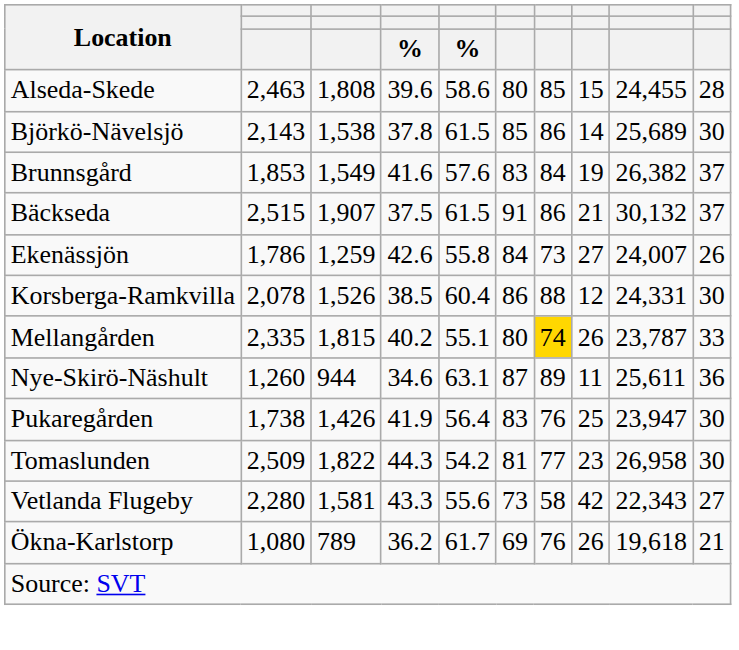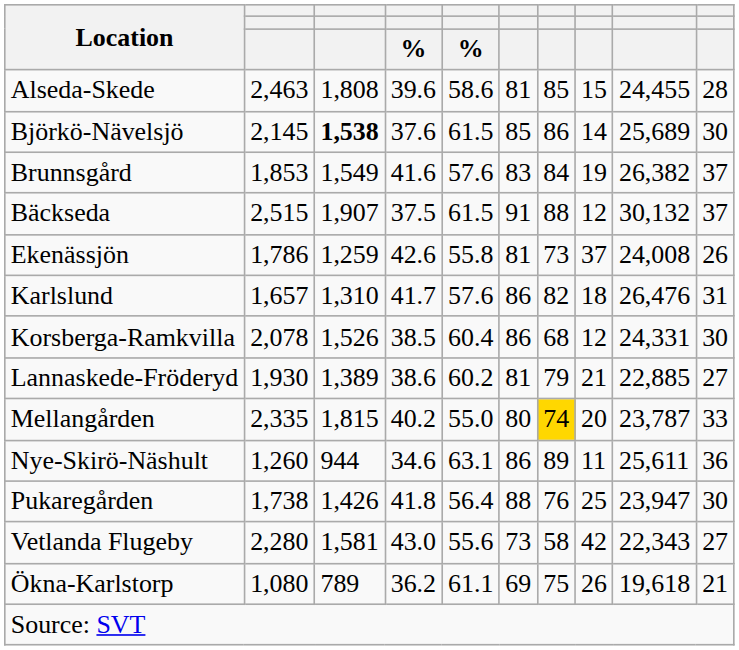(515, 90) 80 -> (518, 90) 81
(276, 131) 2,143 -> (279, 131) 2,145
(346, 131) normal -> (350, 131) bold
(410, 131) 37.8 -> (413, 131) 37.6
(553, 213) 86 -> (556, 213) 88
(591, 213) 21 -> (594, 213) 12
(515, 254) 84 -> (518, 254) 81
(591, 254) 27 -> (594, 254) 37
(651, 254) 24,007 -> (655, 254) 24,008
+ row: (62, 295)
(553, 295) 88 -> (556, 336) 68
+ row: (125, 377)
(467, 336) 55.1 -> (471, 418) 55.0
(591, 336) 26 -> (594, 418) 20
(515, 377) 87 -> (518, 460) 86
(410, 418) 41.9 -> (413, 501) 41.8
(515, 418) 83 -> (518, 501) 88
- row: (80, 460)
(410, 501) 43.3 -> (413, 542) 43.0
(467, 542) 61.7 -> (471, 583) 61.1
(553, 542) 76 -> (556, 583) 75
